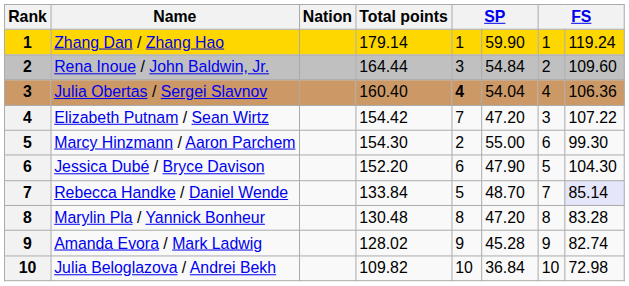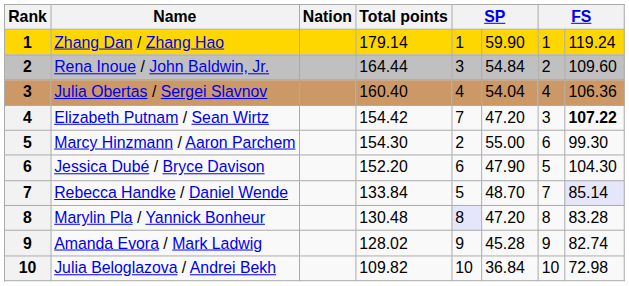(460, 92) bold -> (460, 92) normal
(593, 117) normal -> (593, 117) bold
(460, 218) no background -> (460, 218) lavender background
